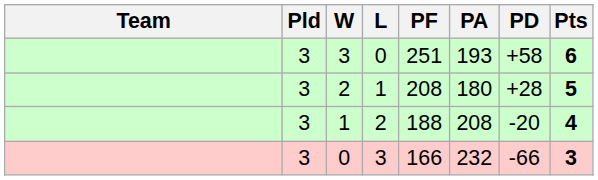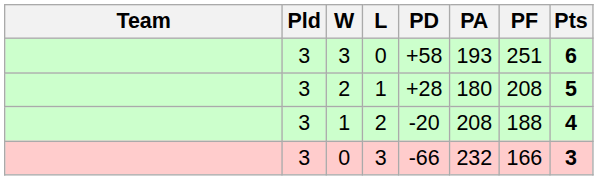columns swapped: (424, 21) <-> (524, 21)
